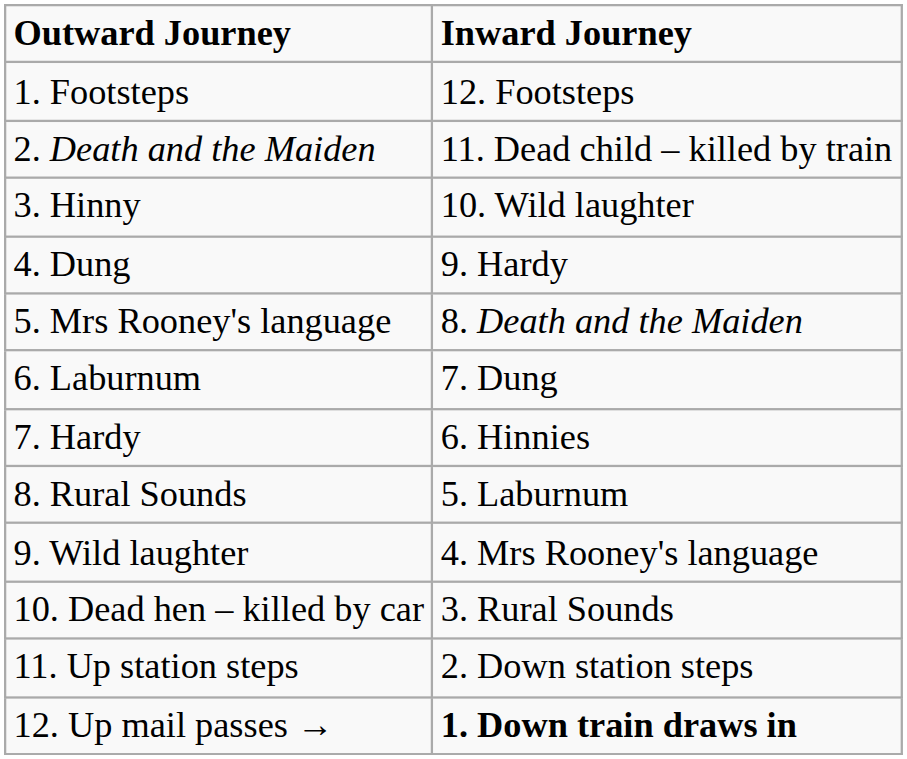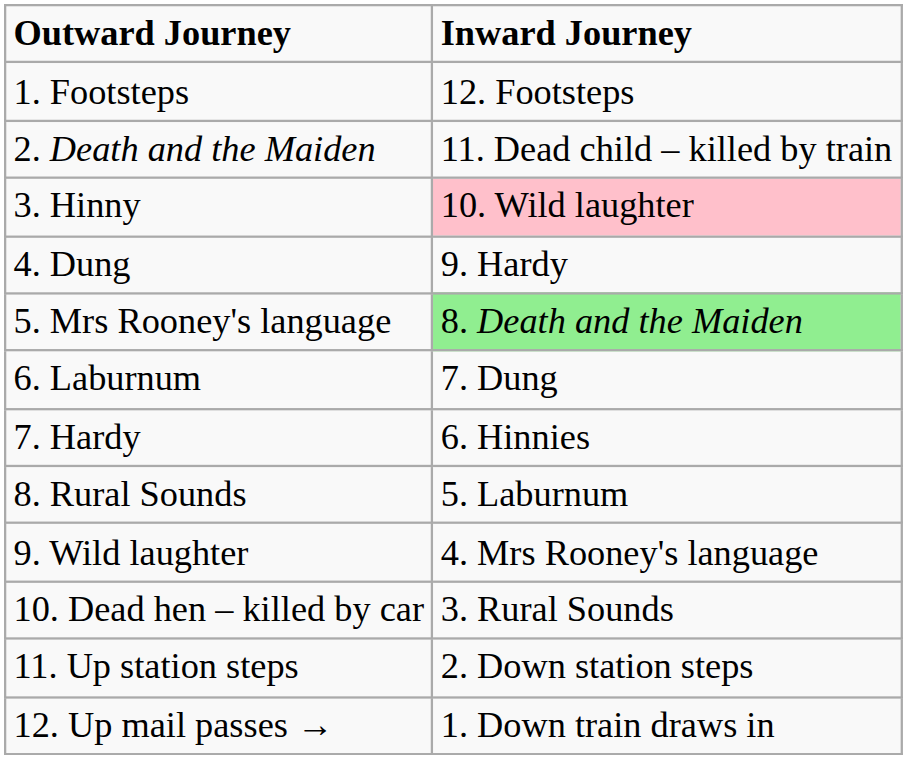(567, 206) no background -> (567, 206) pink background
(622, 321) no background -> (622, 321) lightgreen background
(619, 724) bold -> (608, 724) normal
